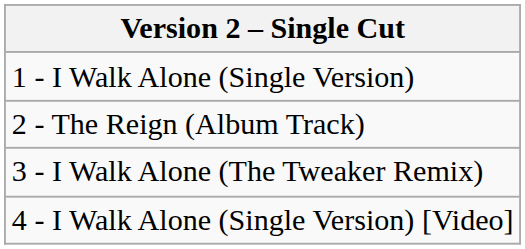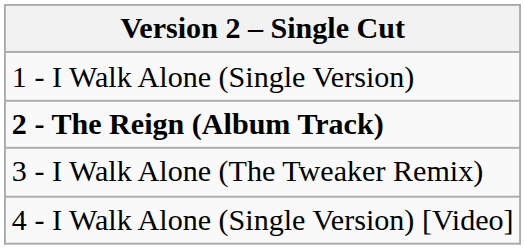(188, 123) normal -> (198, 123) bold
